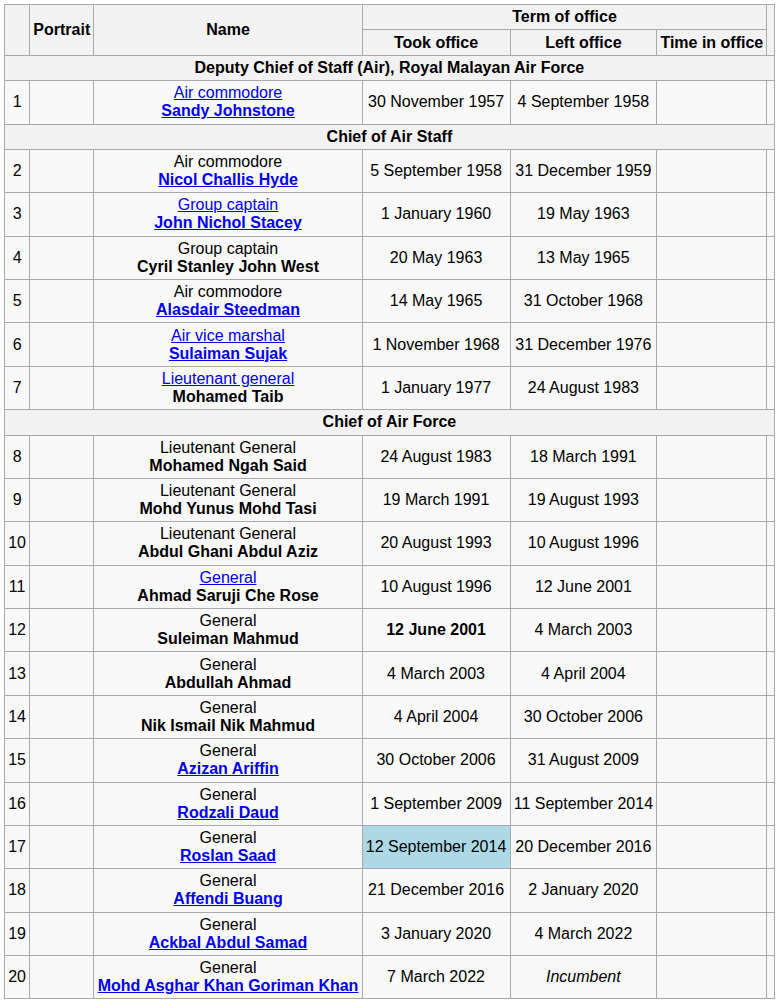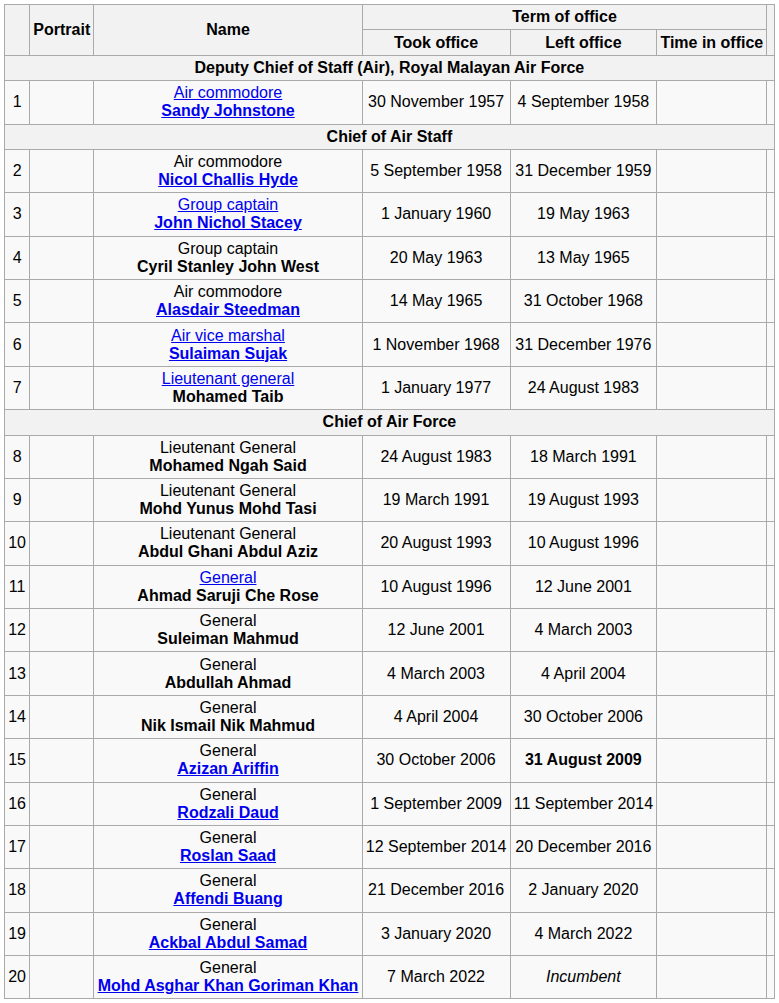(436, 630) bold -> (436, 630) normal
(583, 760) normal -> (583, 760) bold
(436, 847) lightblue background -> (436, 847) no background
